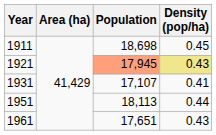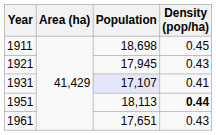(139, 64) lightsalmon background -> (139, 64) no background
(197, 64) khaki background -> (197, 64) no background
(139, 83) no background -> (139, 83) lavender background
(197, 102) normal -> (197, 102) bold
